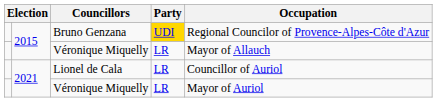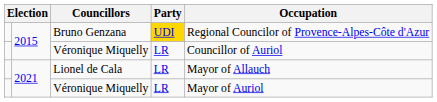(229, 50) Mayor of Allauch -> (235, 50) Councillor of Auriol
(235, 69) Councillor of Auriol -> (229, 69) Mayor of Allauch
